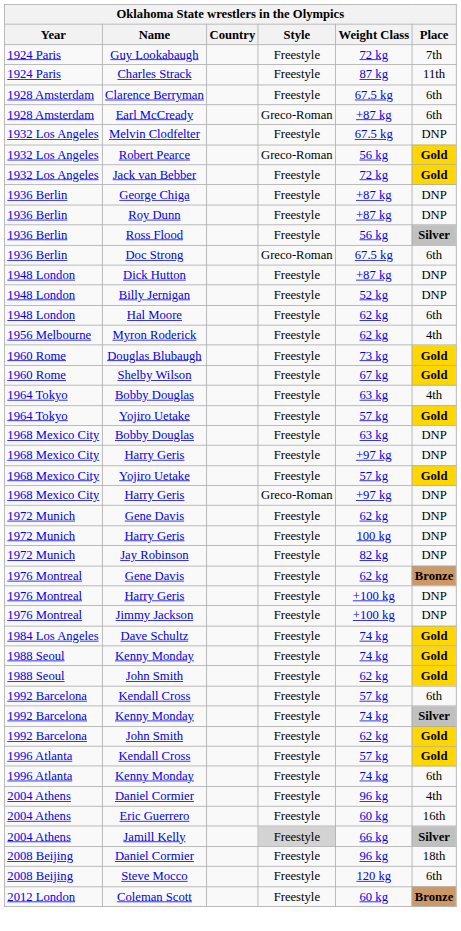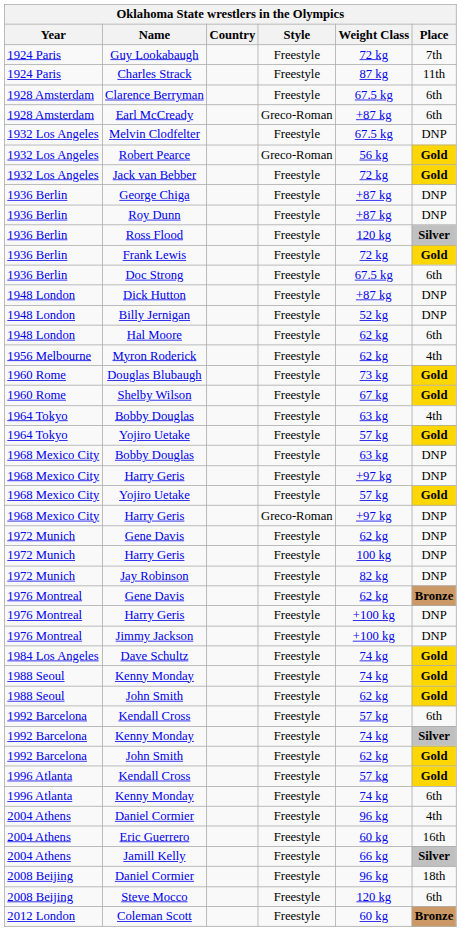(374, 235) 56 kg -> (374, 235) 120 kg
+ row: (37, 255)
(297, 255) Greco-Roman -> (297, 275) Freestyle
(297, 836) lightgrey background -> (297, 856) no background
